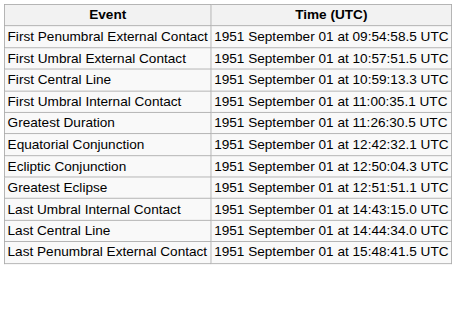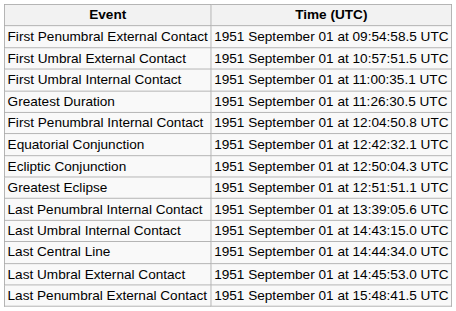- row: (59, 79)
+ row: (105, 123)
+ row: (105, 209)
+ row: (96, 274)
